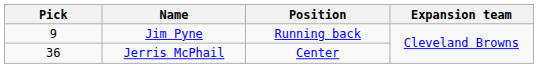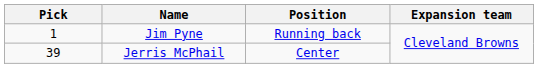(53, 34) 9 -> (53, 34) 1
(53, 53) 36 -> (53, 53) 39
